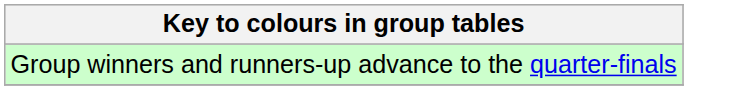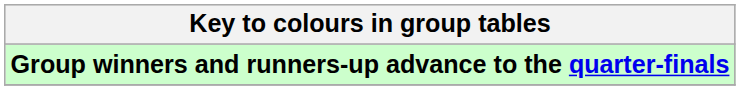(344, 64) normal -> (370, 64) bold
